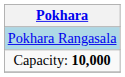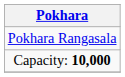(62, 38) lightblue background -> (62, 38) no background
